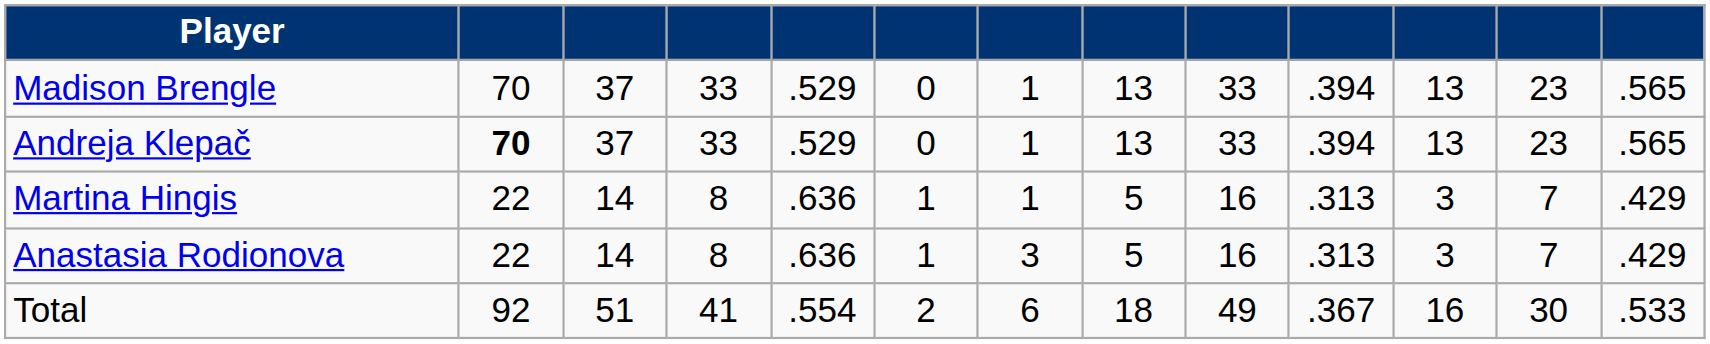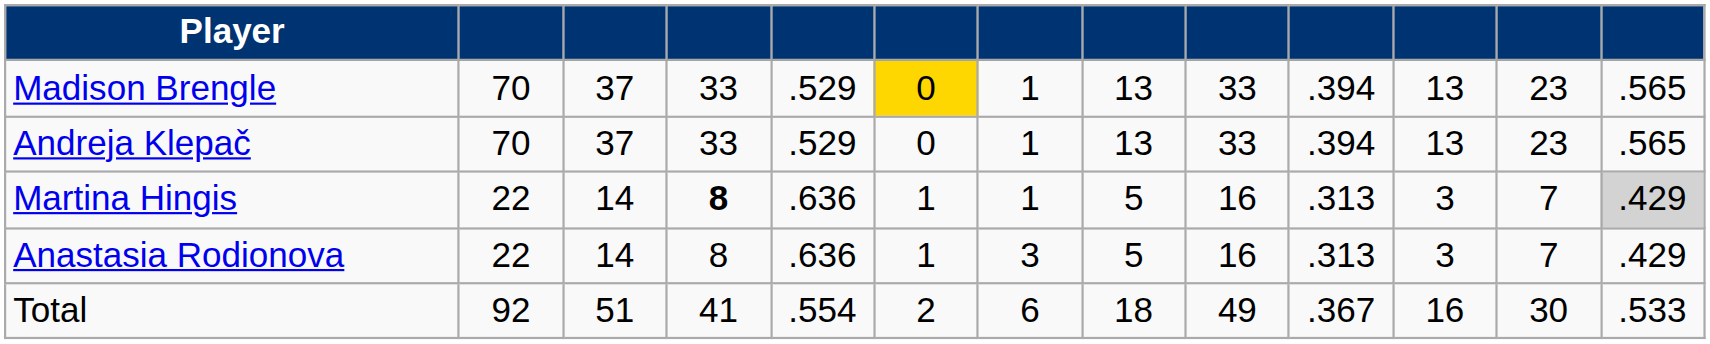(926, 87) no background -> (926, 87) gold background
(511, 143) bold -> (511, 143) normal
(719, 198) normal -> (719, 198) bold
(1652, 198) no background -> (1652, 198) lightgrey background
